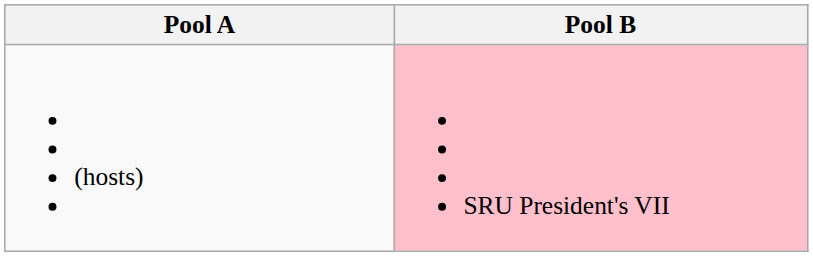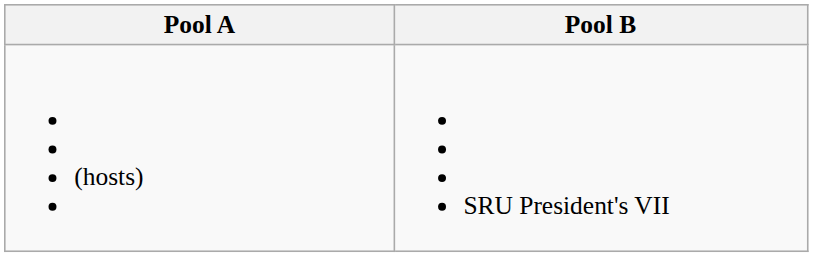(601, 162) pink background -> (601, 162) no background
